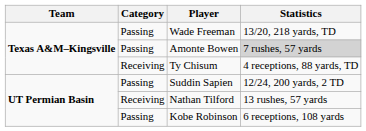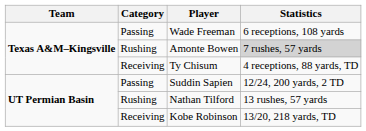(289, 31) 13/20, 218 yards, TD -> (294, 31) 6 receptions, 108 yards
(137, 48) Passing -> (139, 48) Rushing
(142, 100) Receiving -> (139, 100) Rushing
(137, 117) Passing -> (142, 117) Receiving
(294, 117) 6 receptions, 108 yards -> (289, 117) 13/20, 218 yards, TD
